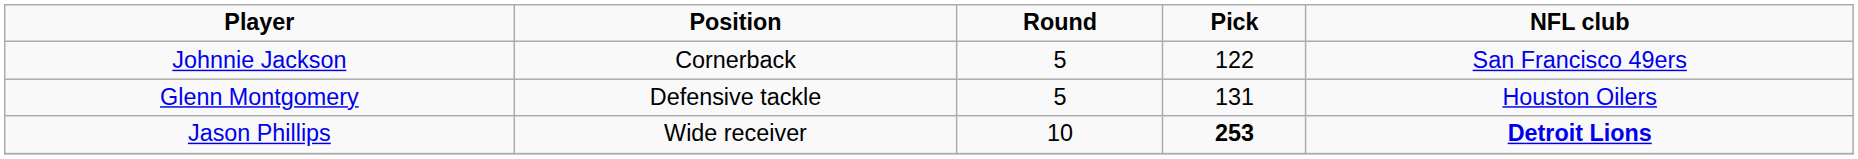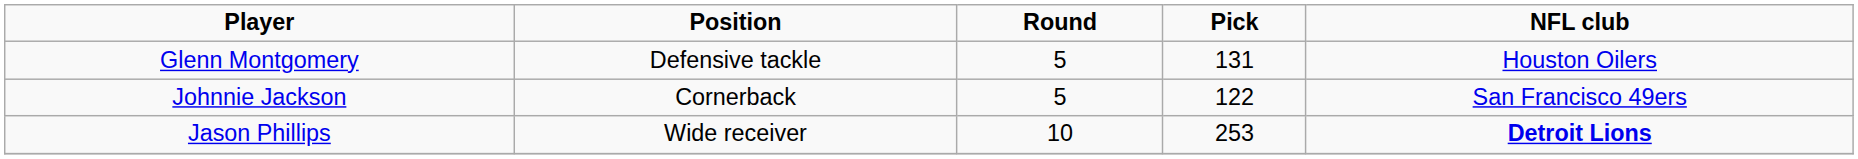rows swapped: (259, 60) <-> (259, 97)
(1235, 134) bold -> (1235, 134) normal
